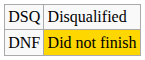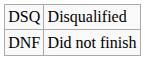(92, 42) gold background -> (92, 42) no background
